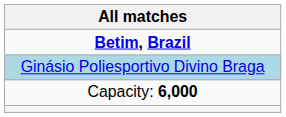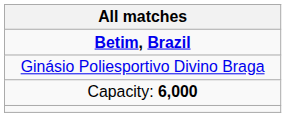(143, 67) lightblue background -> (143, 67) no background
